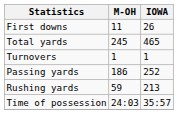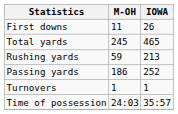rows swapped: (43, 87) <-> (32, 57)
